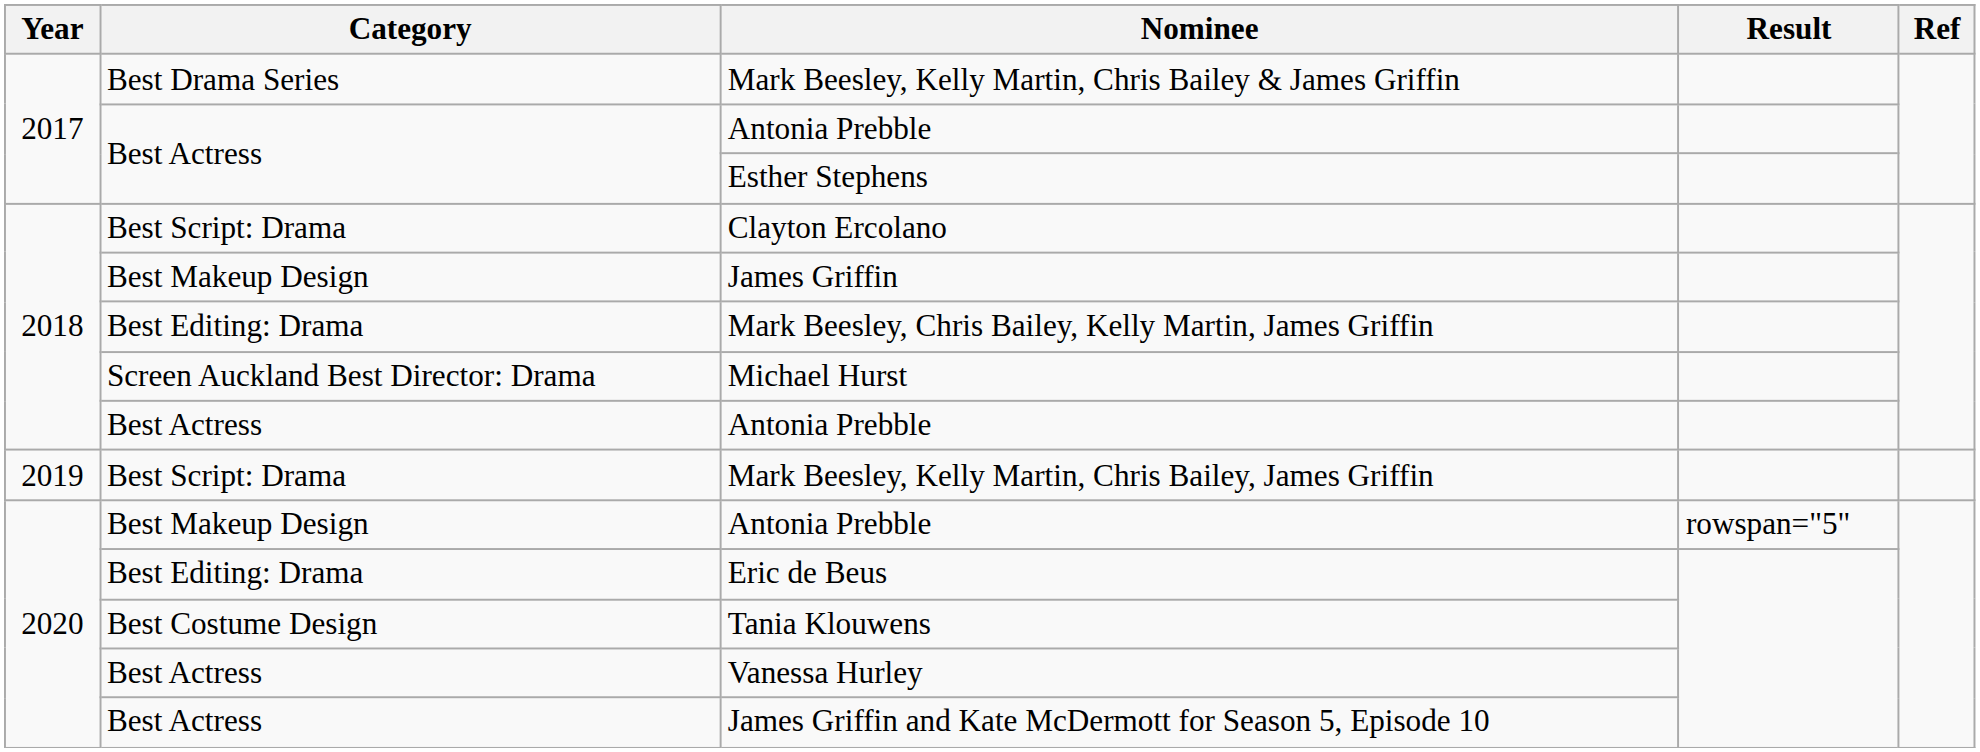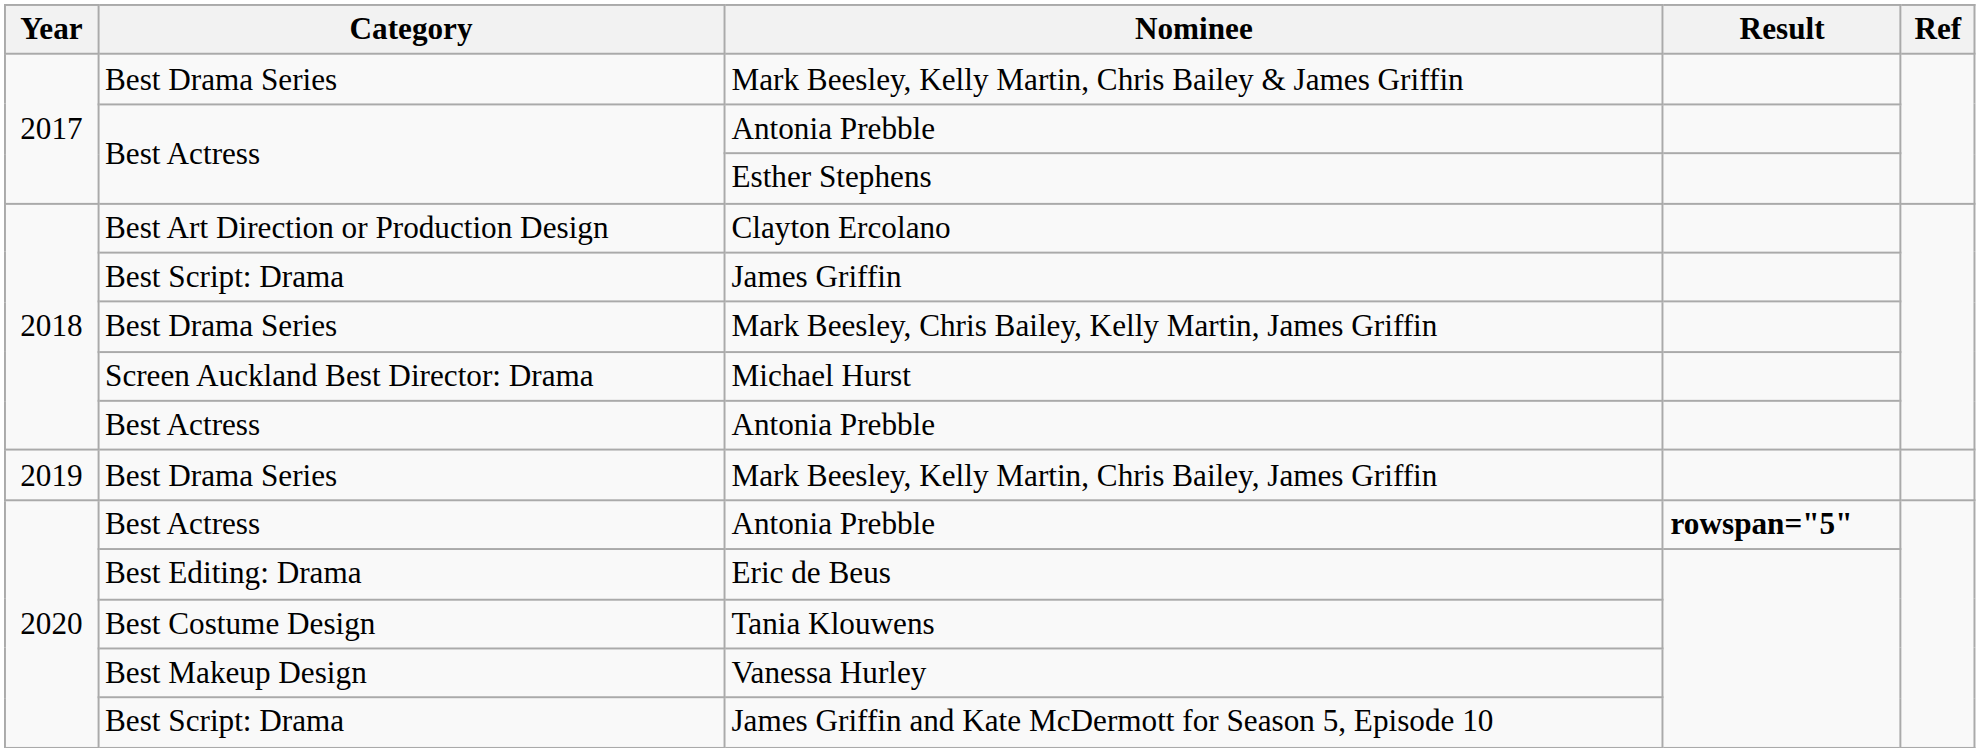(226, 227) Best Script: Drama -> (357, 227) Best Art Direction or Production Design
(238, 276) Best Makeup Design -> (225, 276) Best Script: Drama
(235, 326) Best Editing: Drama -> (221, 326) Best Drama Series
(226, 474) Best Script: Drama -> (221, 474) Best Drama Series
(238, 524) Best Makeup Design -> (183, 524) Best Actress
(1768, 524) normal -> (1762, 524) bold
(184, 672) Best Actress -> (236, 672) Best Makeup Design
(184, 721) Best Actress -> (225, 721) Best Script: Drama
